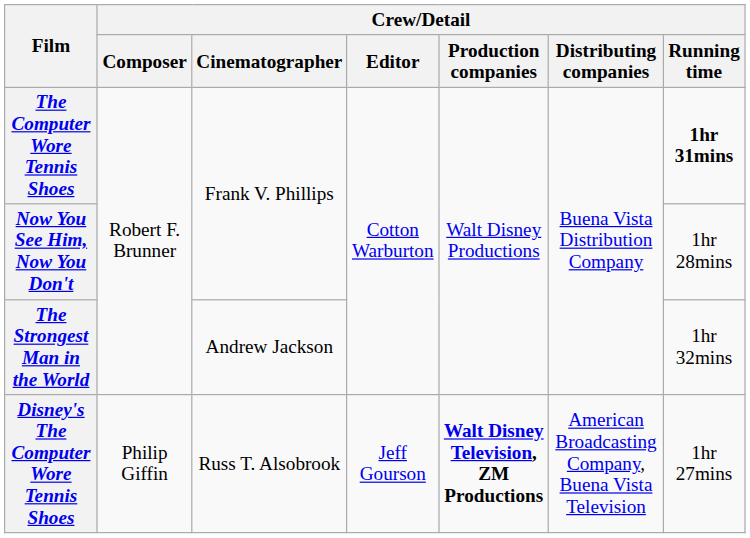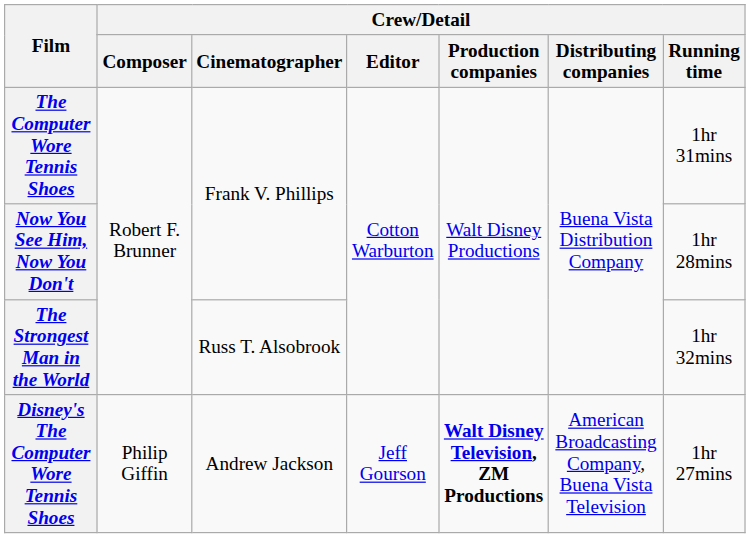(704, 145) bold -> (704, 145) normal
(269, 346) Andrew Jackson -> (269, 346) Russ T. Alsobrook
(269, 463) Russ T. Alsobrook -> (269, 463) Andrew Jackson
